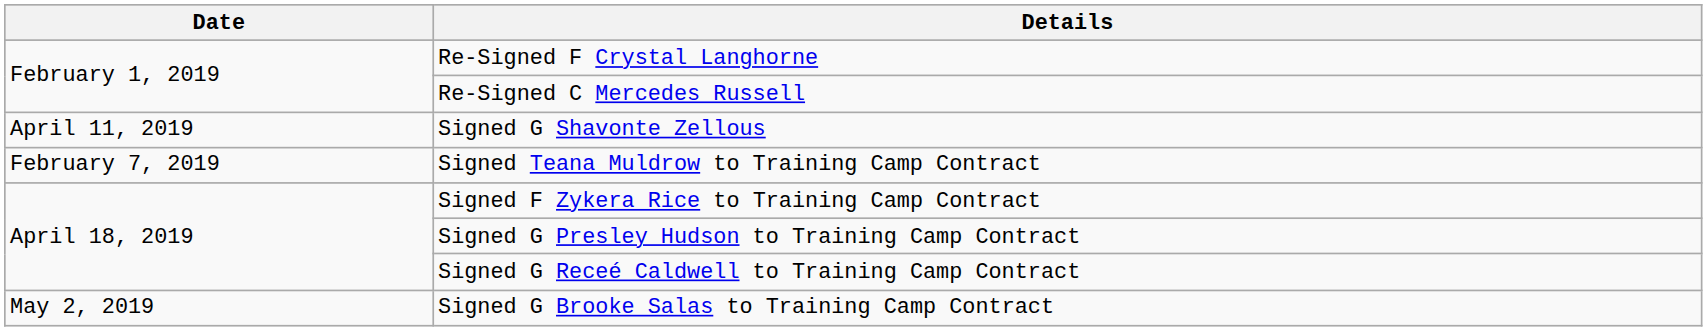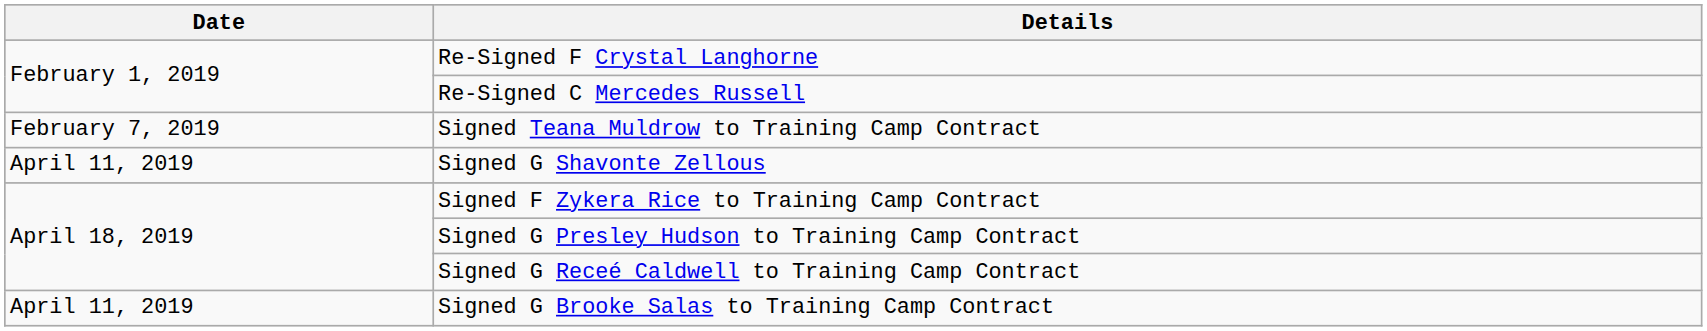rows swapped: (739, 165) <-> (602, 129)
(82, 307) May 2, 2019 -> (102, 307) April 11, 2019
